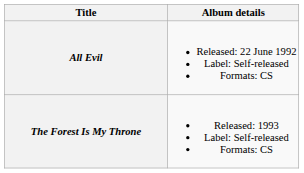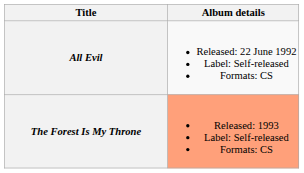(233, 137) no background -> (233, 137) lightsalmon background
